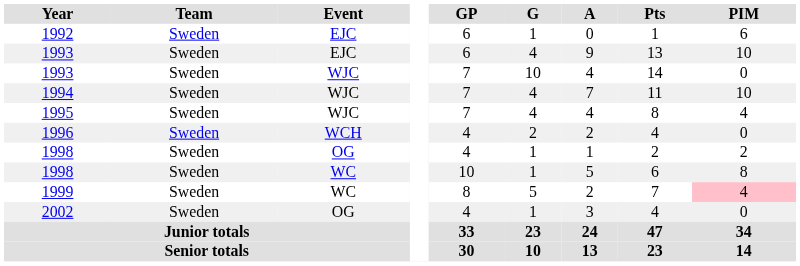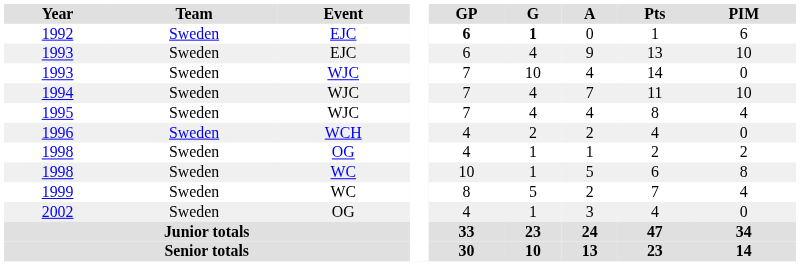(466, 33) normal -> (466, 33) bold
(533, 33) normal -> (533, 33) bold
(744, 192) pink background -> (744, 192) no background
